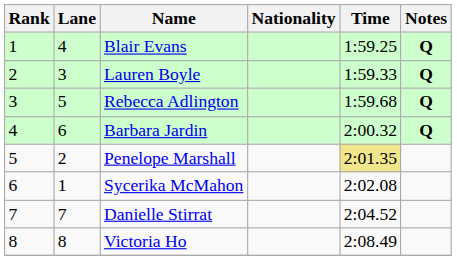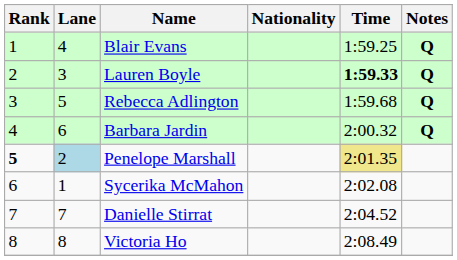(370, 74) normal -> (371, 74) bold
(13, 158) normal -> (13, 158) bold
(62, 158) no background -> (62, 158) lightblue background
